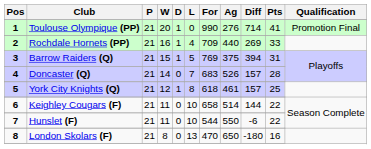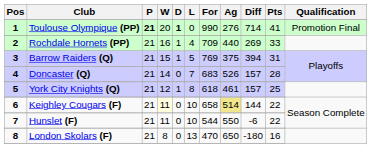(150, 27) normal -> (150, 27) bold
(178, 27) normal -> (178, 27) bold
(165, 105) no background -> (165, 105) lightyellow background
(231, 105) no background -> (231, 105) khaki background
